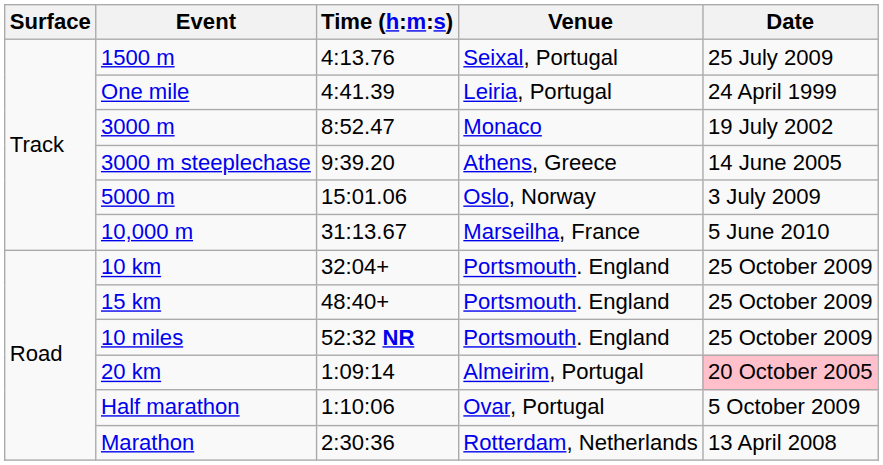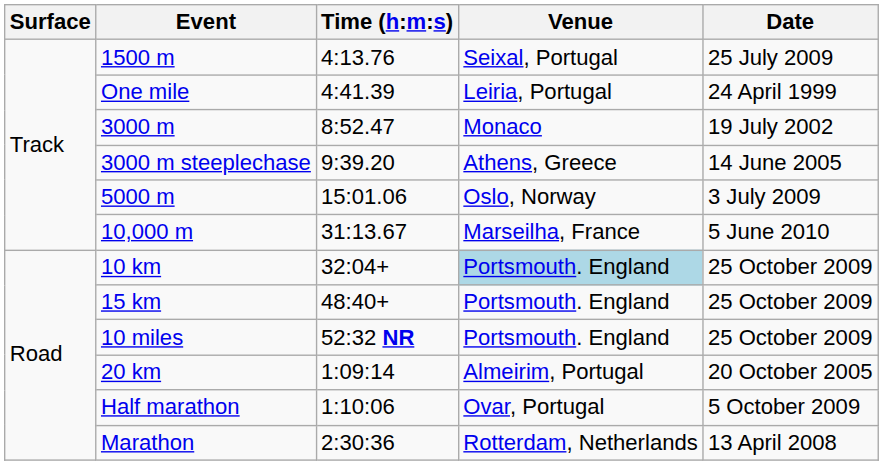(566, 267) no background -> (566, 267) lightblue background
(790, 372) pink background -> (790, 372) no background
